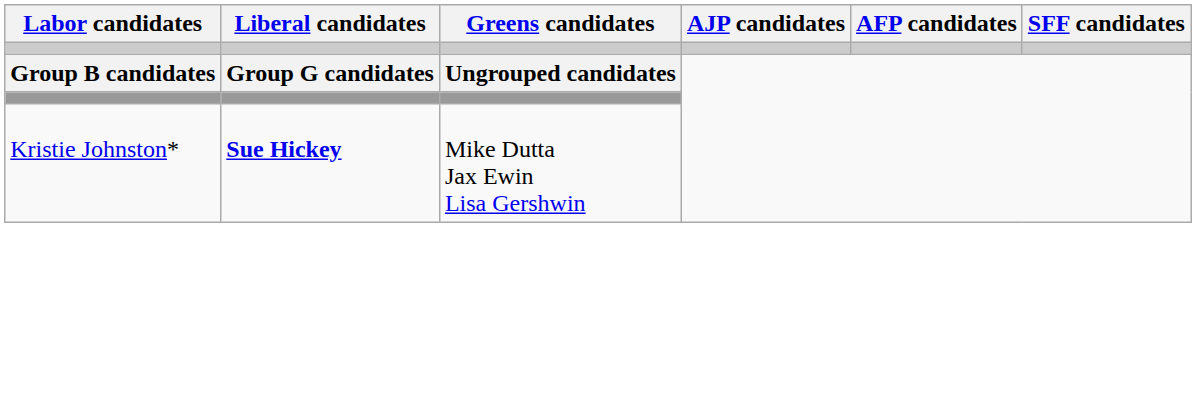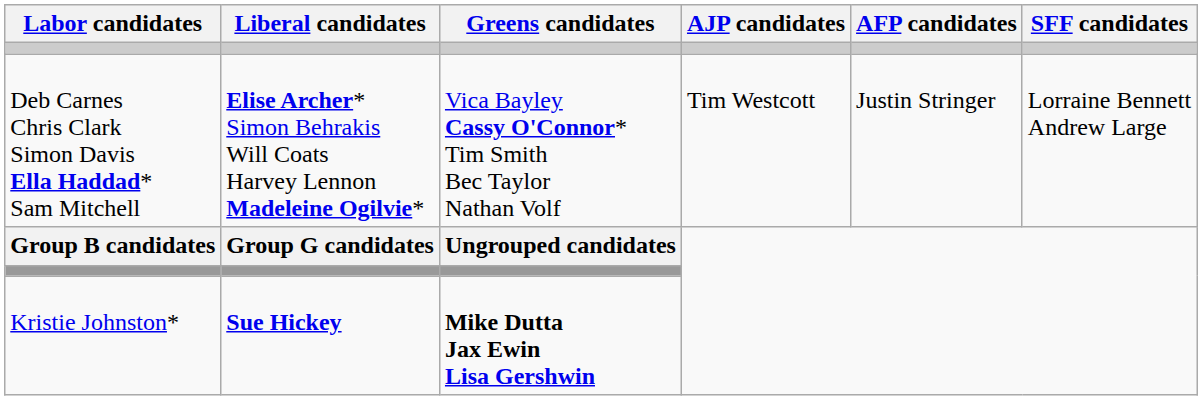+ row: (81, 153)
(515, 175) normal -> (520, 348) bold
